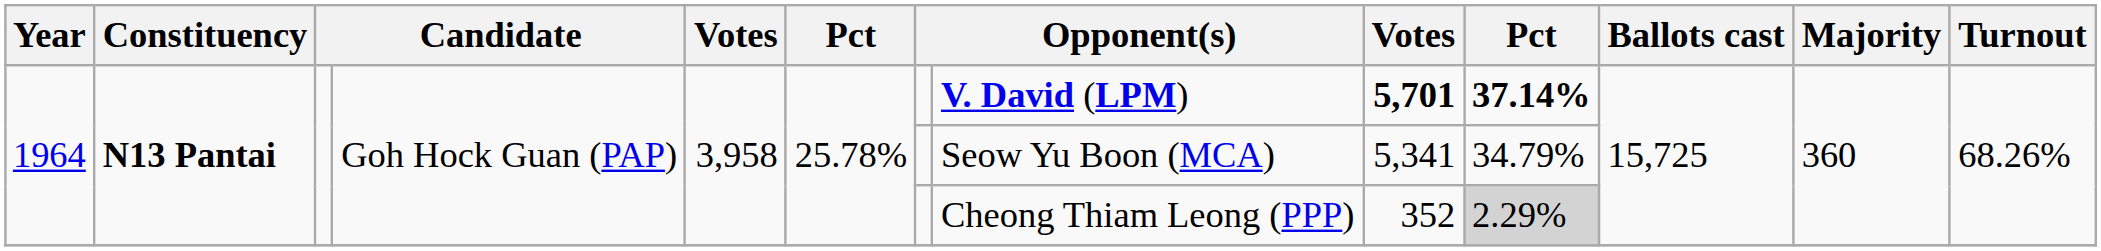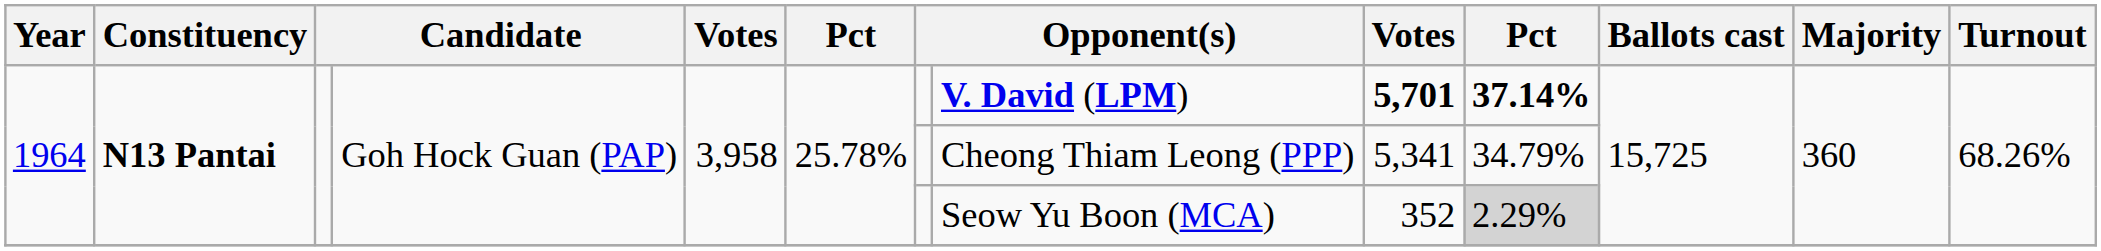(1108, 154) Seow Yu Boon (MCA) -> (1148, 154) Cheong Thiam Leong (PPP)
(1148, 215) Cheong Thiam Leong (PPP) -> (1108, 215) Seow Yu Boon (MCA)
